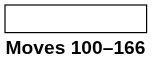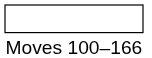(76, 47) bold -> (74, 47) normal
